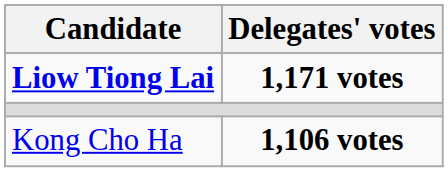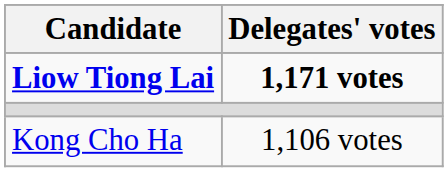(332, 140) bold -> (332, 140) normal
